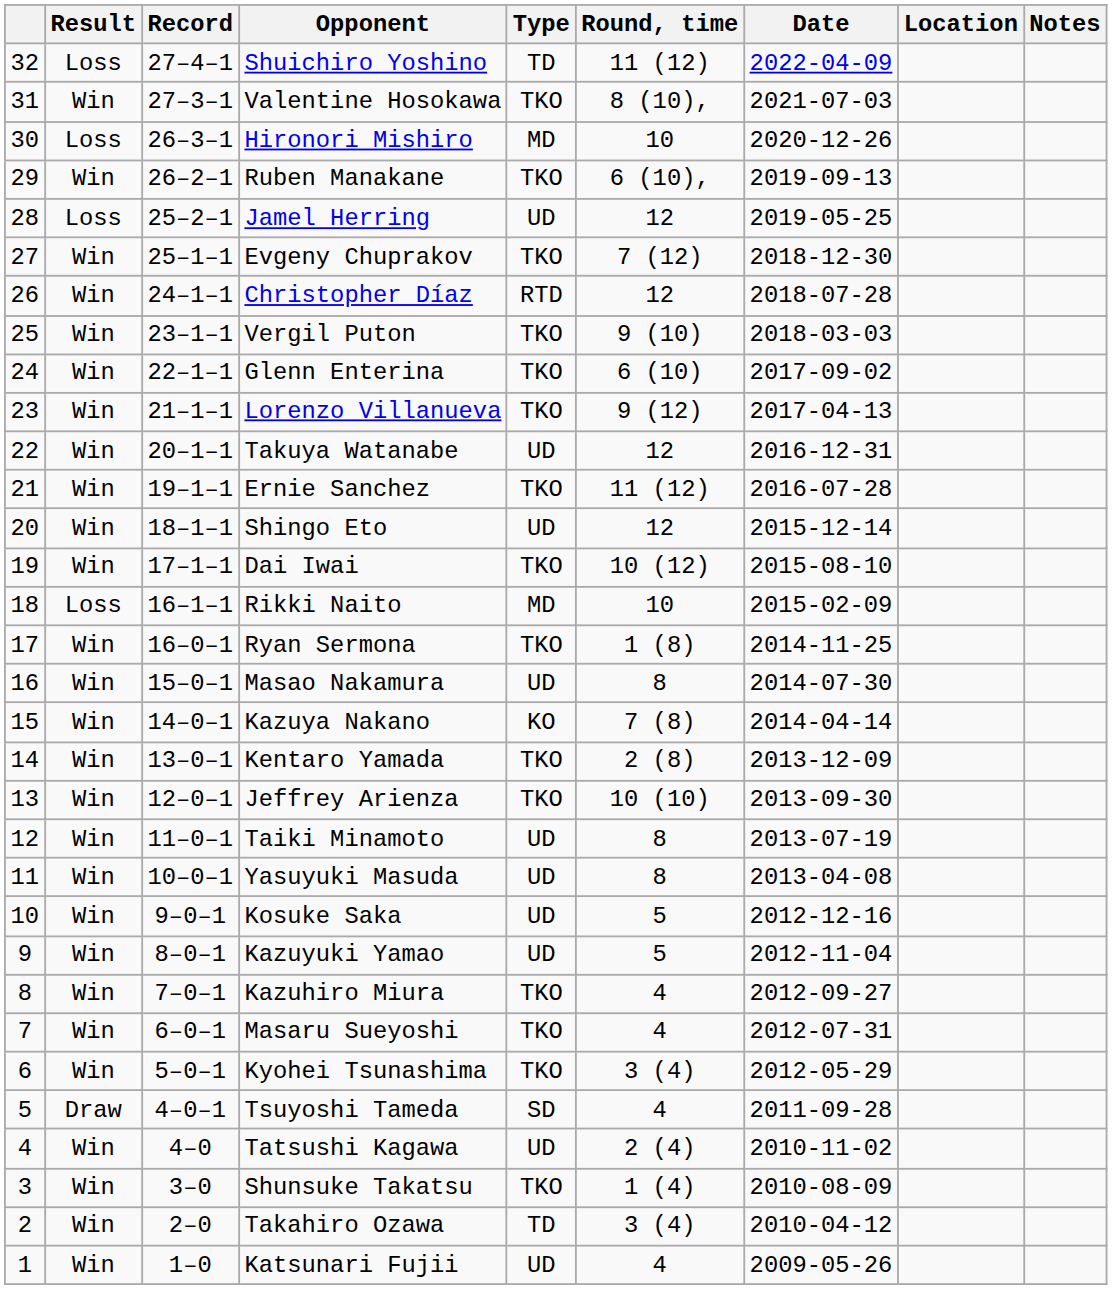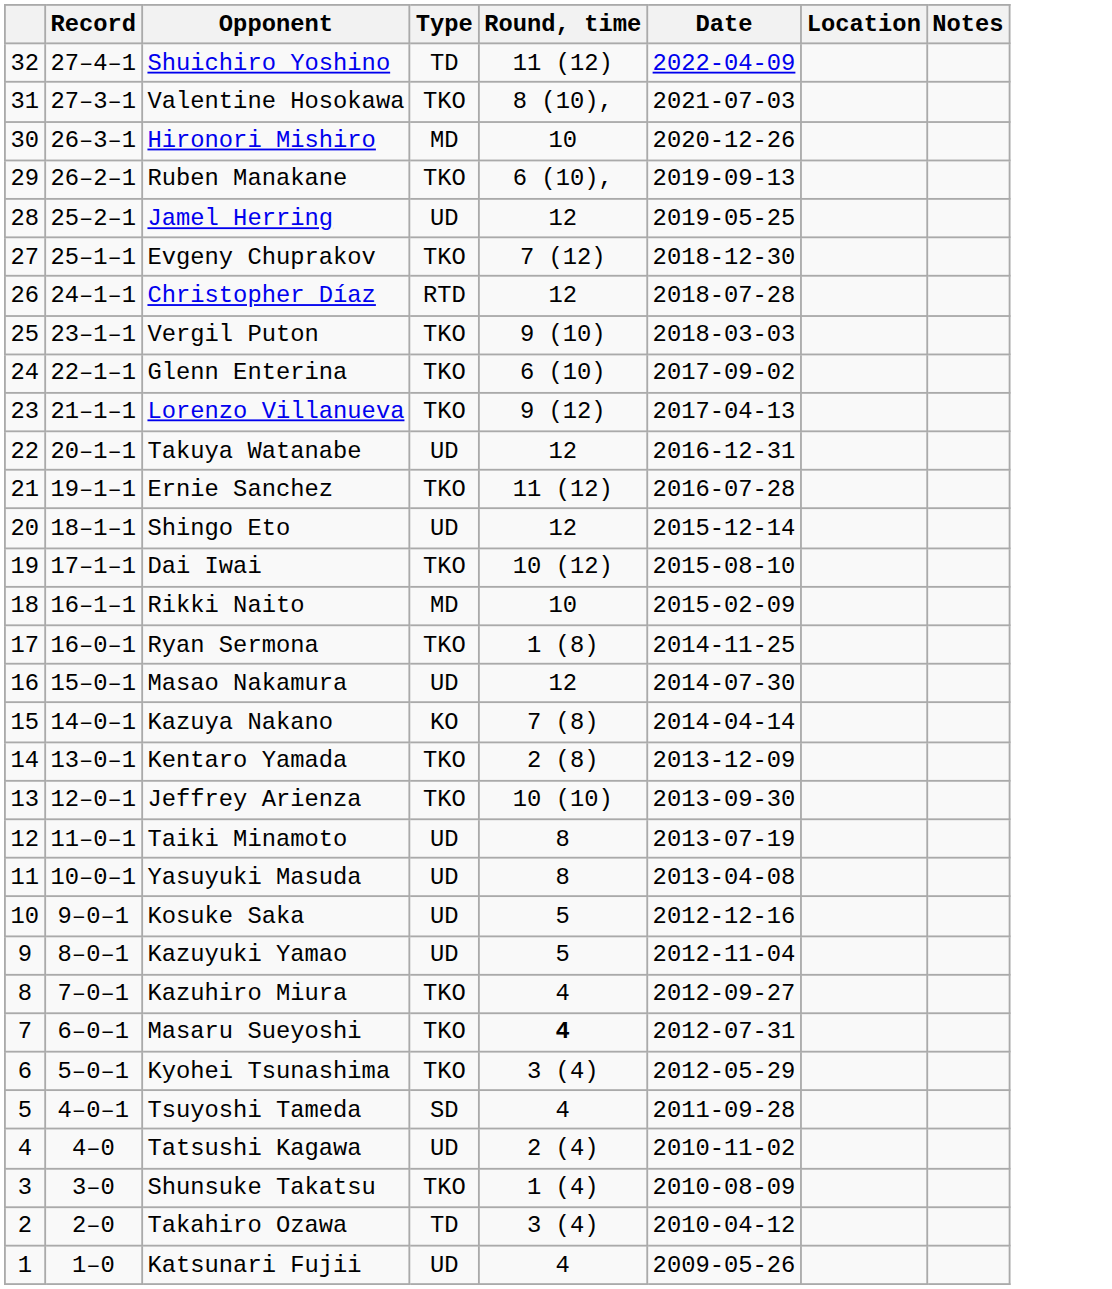- column: (93, 24)
(660, 683) 8 -> (563, 683) 12
(660, 1032) normal -> (563, 1032) bold
